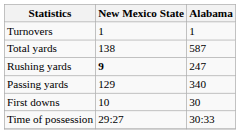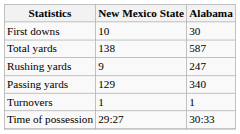rows swapped: (33, 102) <-> (30, 31)
(101, 66) bold -> (101, 66) normal
